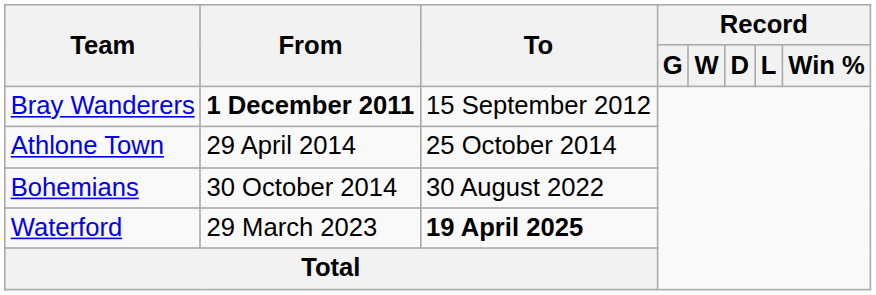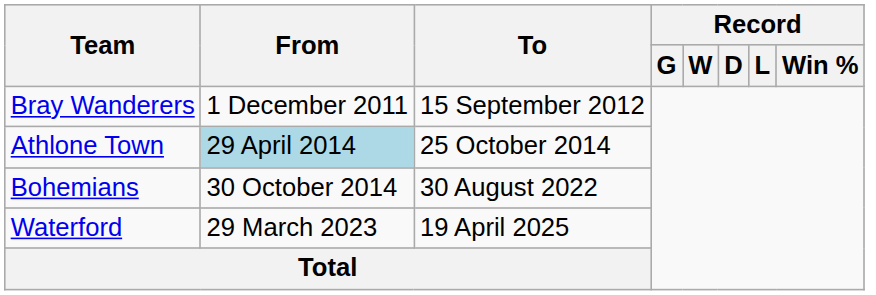(310, 106) bold -> (307, 106) normal
(281, 146) no background -> (281, 146) lightblue background
(505, 227) bold -> (495, 227) normal
